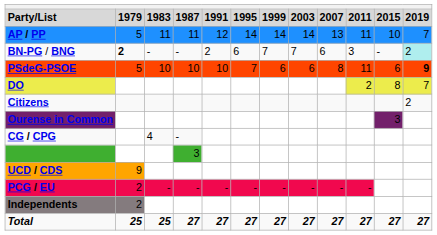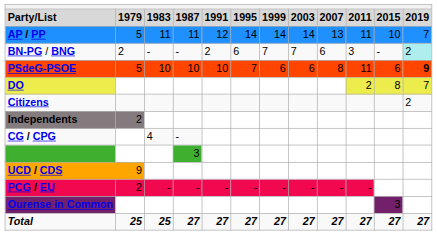(121, 51) bold -> (121, 51) normal
rows swapped: (60, 119) <-> (43, 204)
